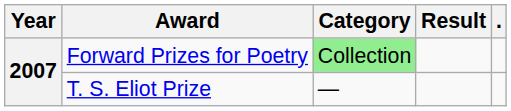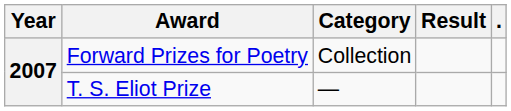(365, 55) lightgreen background -> (365, 55) no background
